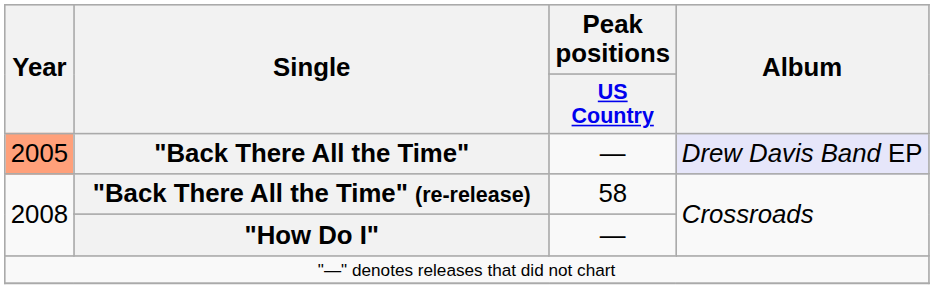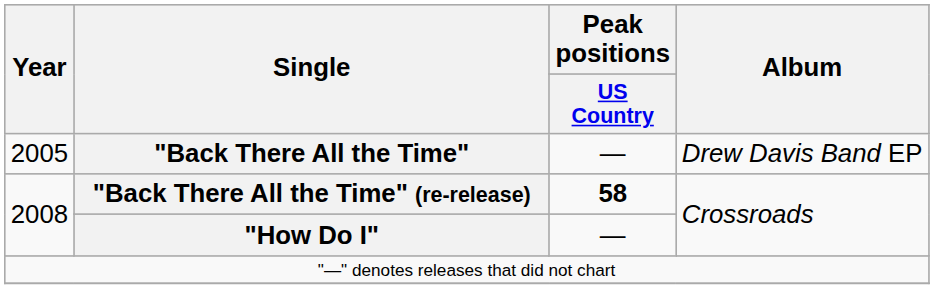(39, 153) lightsalmon background -> (39, 153) no background
(802, 153) lavender background -> (802, 153) no background
(613, 194) normal -> (613, 194) bold
